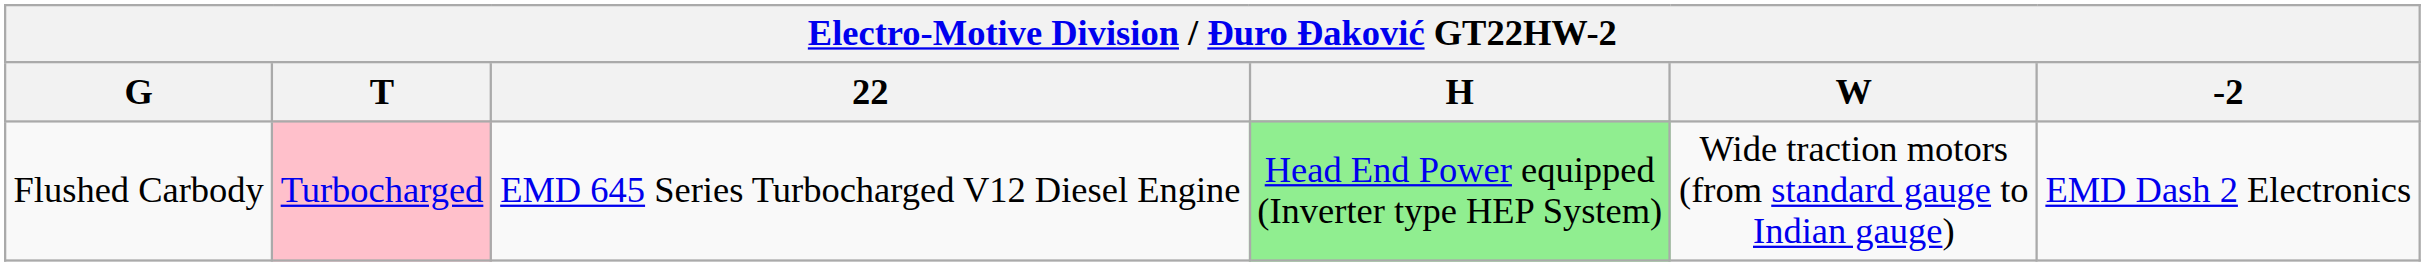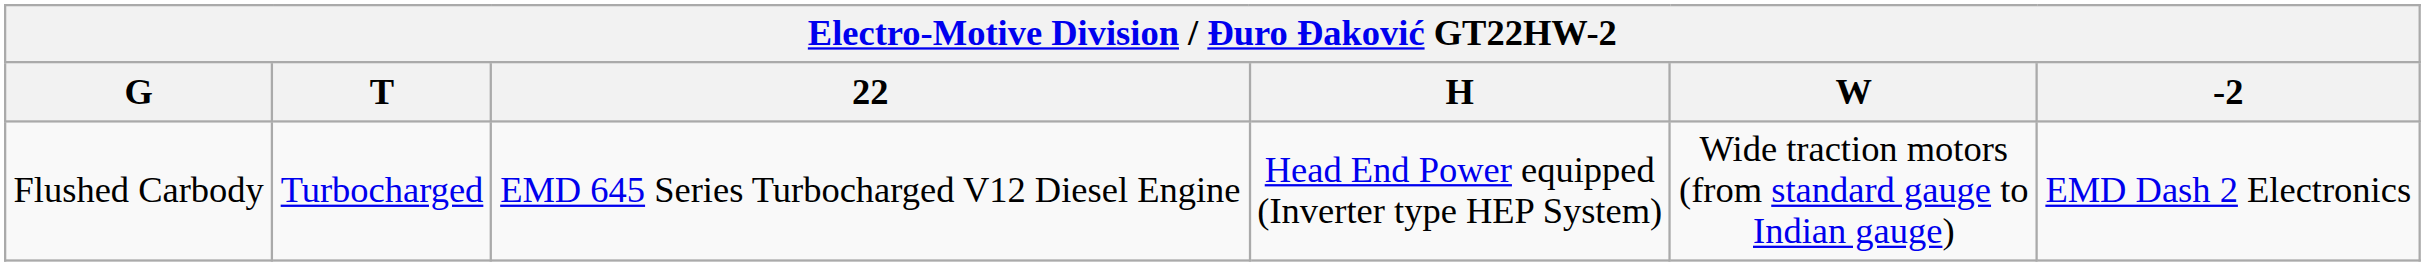(382, 190) pink background -> (382, 190) no background
(1460, 190) lightgreen background -> (1460, 190) no background
